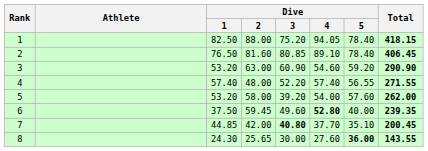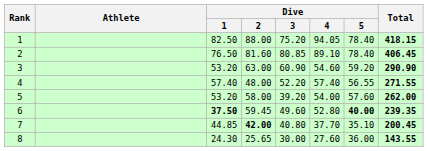(224, 111) normal -> (224, 111) bold
(327, 111) bold -> (327, 111) normal
(361, 111) normal -> (361, 111) bold
(258, 125) normal -> (258, 125) bold
(293, 125) bold -> (293, 125) normal
(361, 139) bold -> (361, 139) normal
